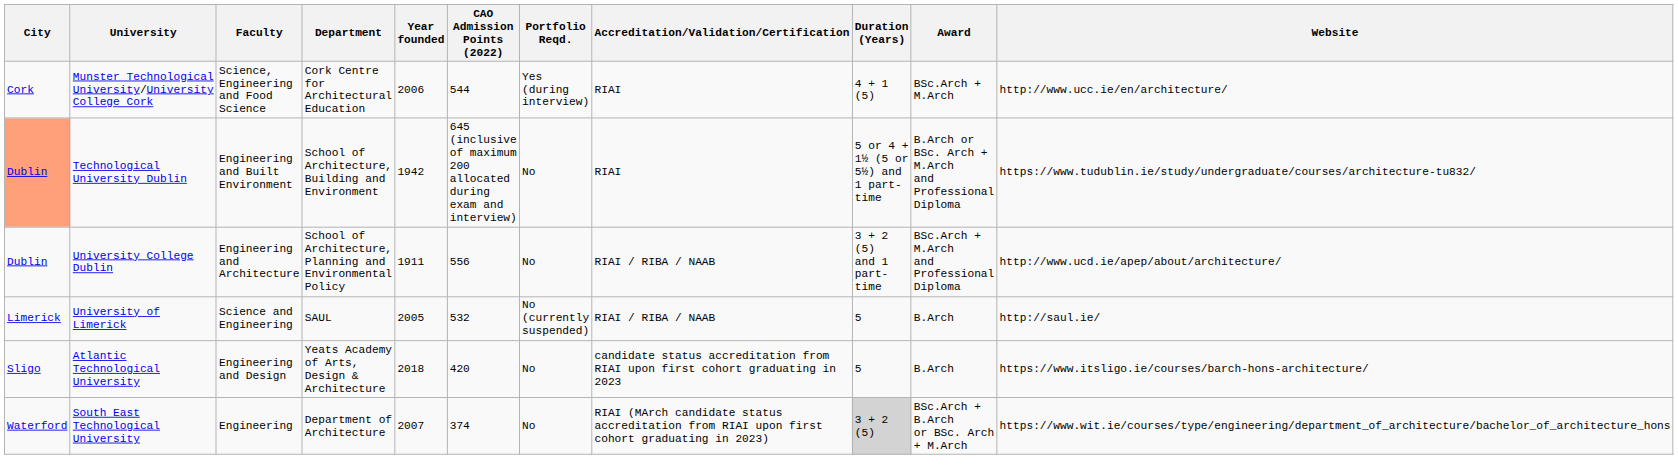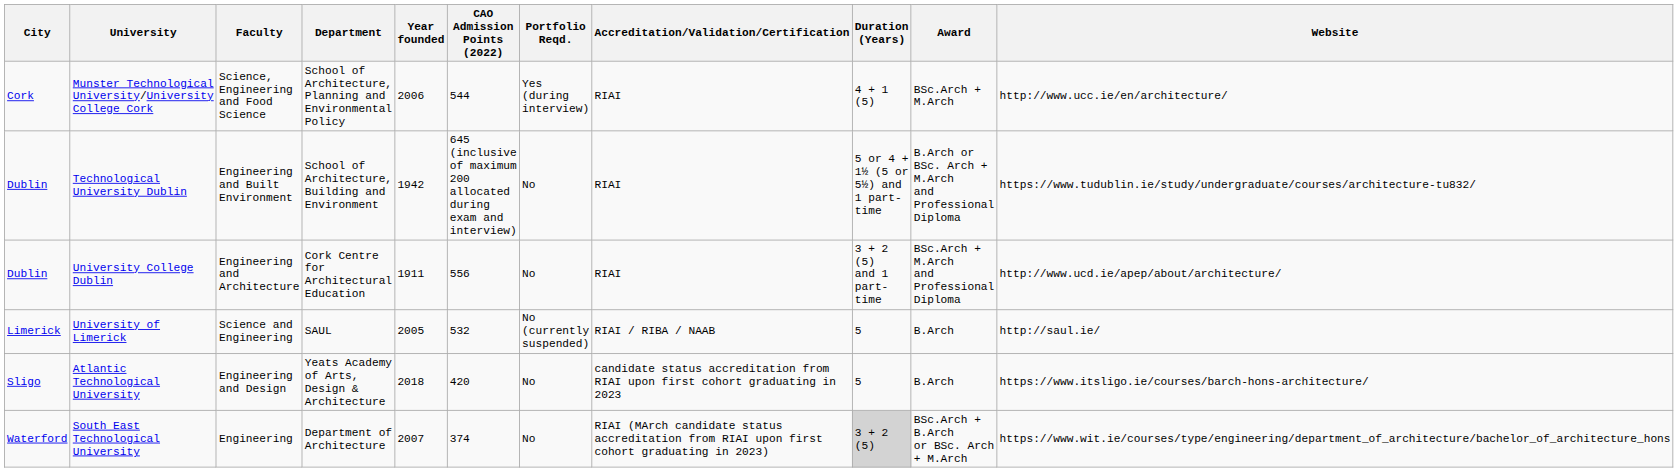(348, 90) Cork Centre for Architectural Education -> (348, 96) School of Architecture, Planning and Environmental Policy
(27, 173) lightsalmon background -> (27, 185) no background
(348, 262) School of Architecture, Planning and Environmental Policy -> (348, 275) Cork Centre for Architectural Education
(655, 262) RIAI / RIBA / NAAB -> (608, 275) RIAI
